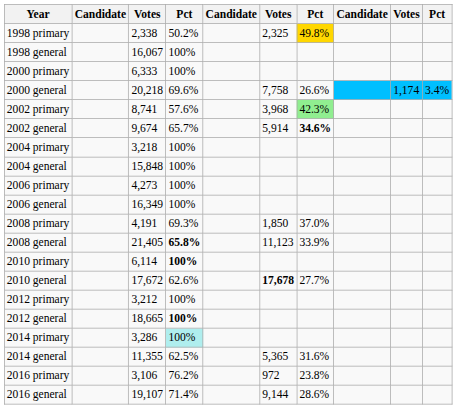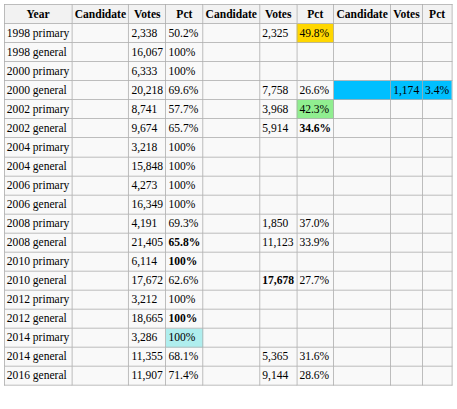(183, 109) 57.6% -> (183, 109) 57.7%
(183, 356) 62.5% -> (183, 356) 68.1%
- row: (38, 375)
(147, 394) 19,107 -> (147, 375) 11,907
